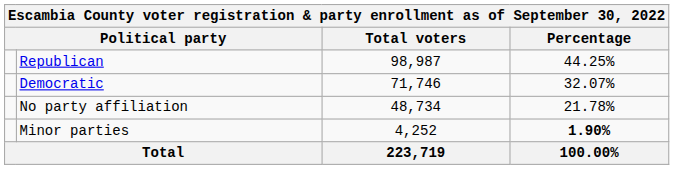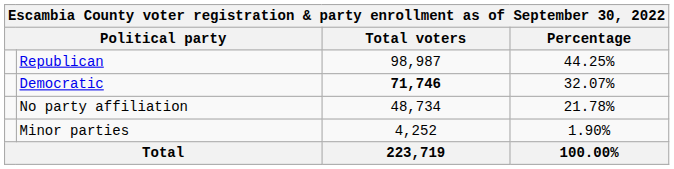(416, 85) normal -> (416, 85) bold
(589, 130) bold -> (589, 130) normal
